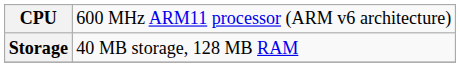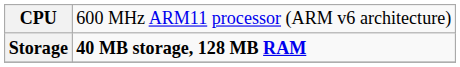(187, 47) normal -> (191, 47) bold
